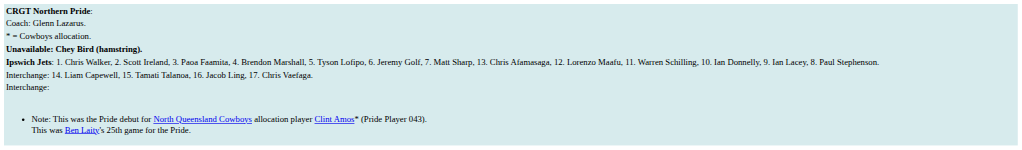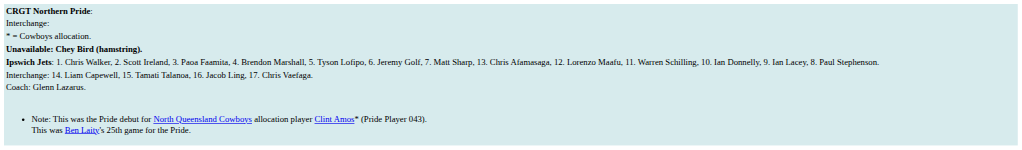(46, 24) Coach: Glenn Lazarus. -> (28, 24) Interchange:
(28, 88) Interchange: -> (46, 88) Coach: Glenn Lazarus.
